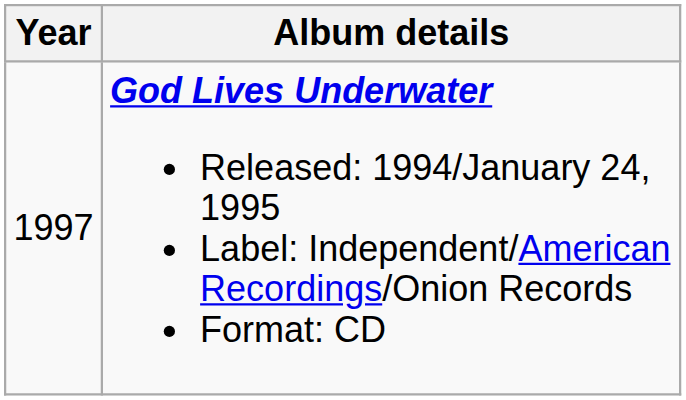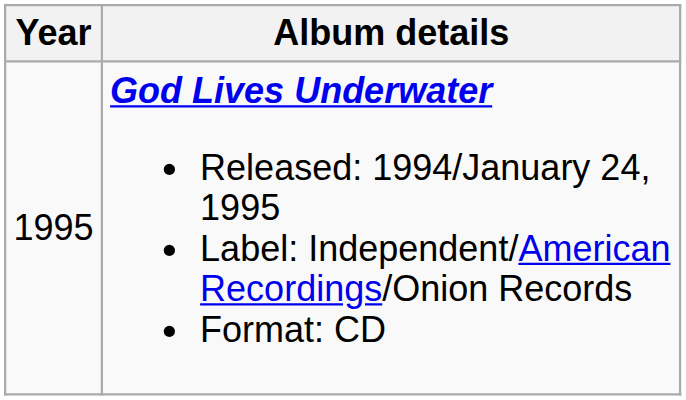(53, 227) 1997 -> (53, 227) 1995
